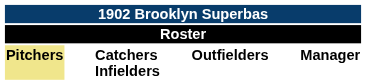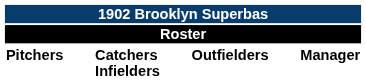(35, 54) khaki background -> (35, 54) no background
